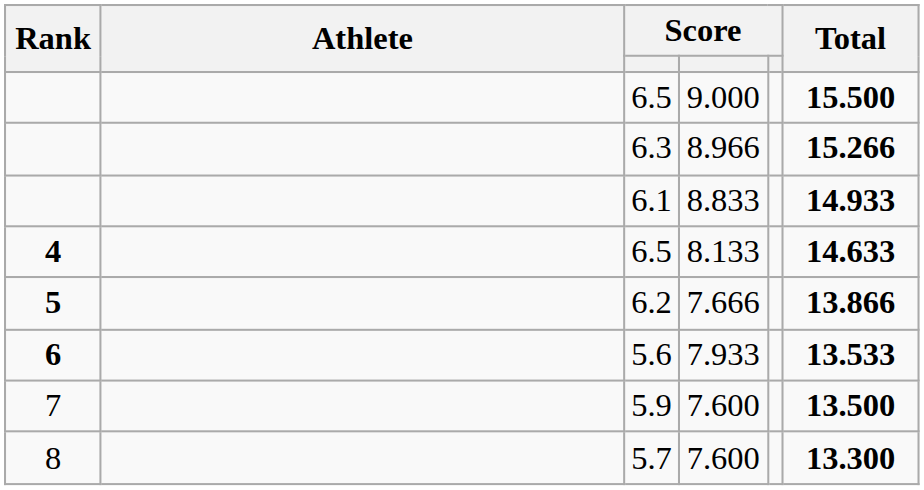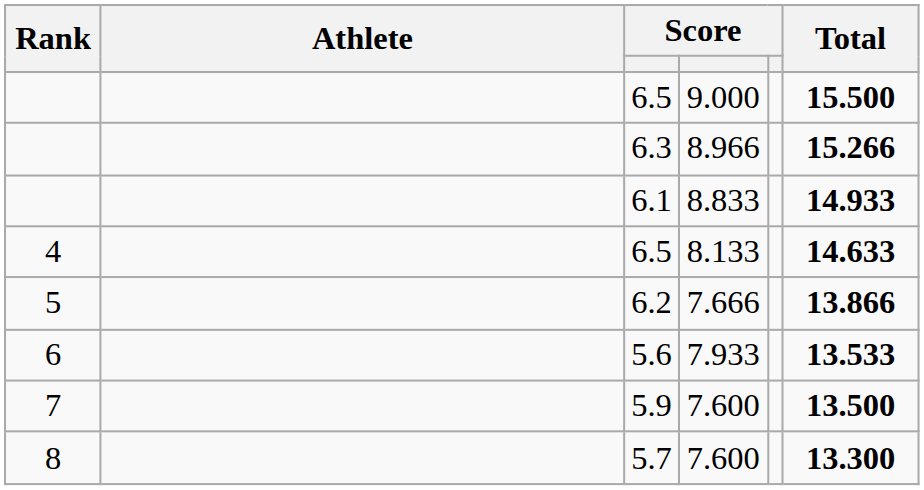(53, 251) bold -> (53, 251) normal
(53, 302) bold -> (53, 302) normal
(53, 354) bold -> (53, 354) normal
